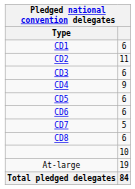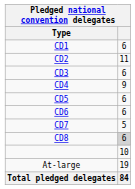(124, 139) no background -> (124, 139) lightgrey background
